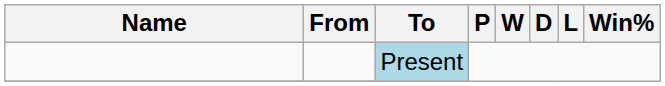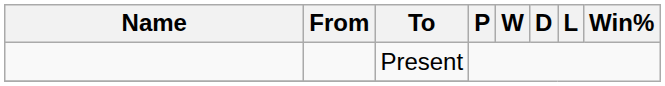(422, 61) lightblue background -> (422, 61) no background
